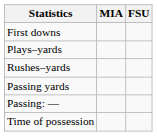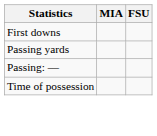- row: (34, 49)
- row: (39, 67)
